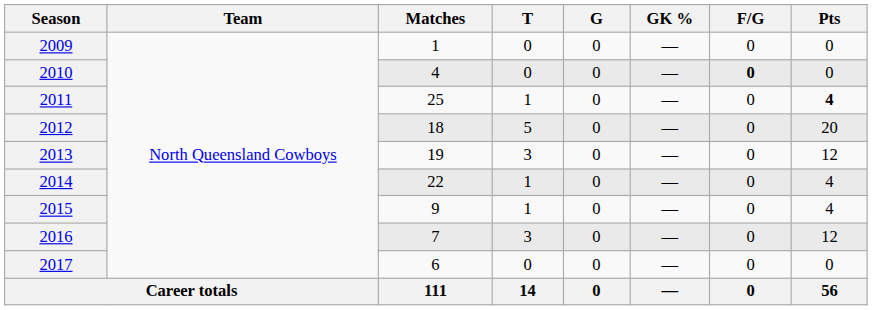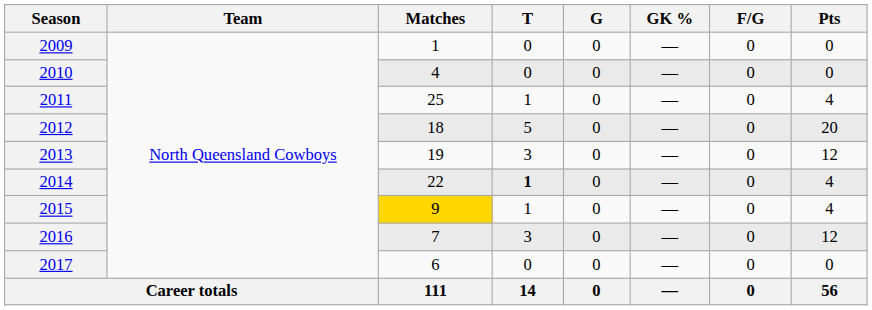(751, 73) bold -> (751, 73) normal
(829, 100) bold -> (829, 100) normal
(528, 182) normal -> (528, 182) bold
(435, 209) no background -> (435, 209) gold background
